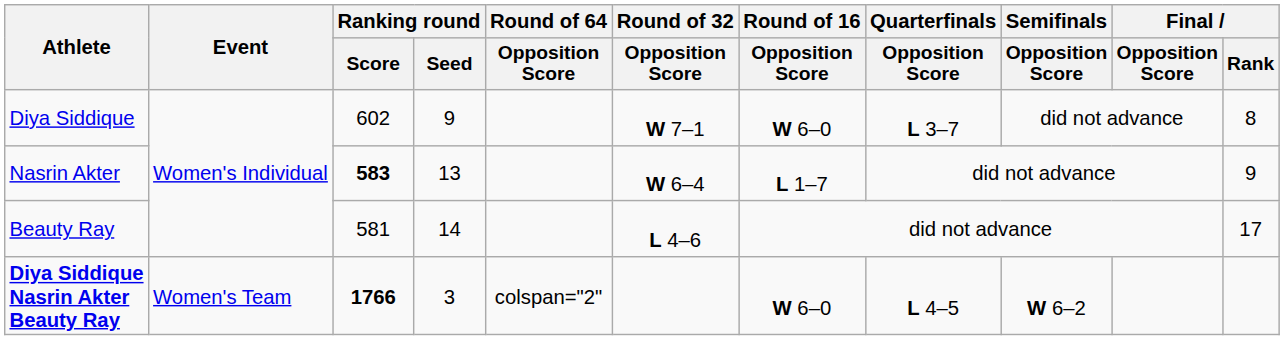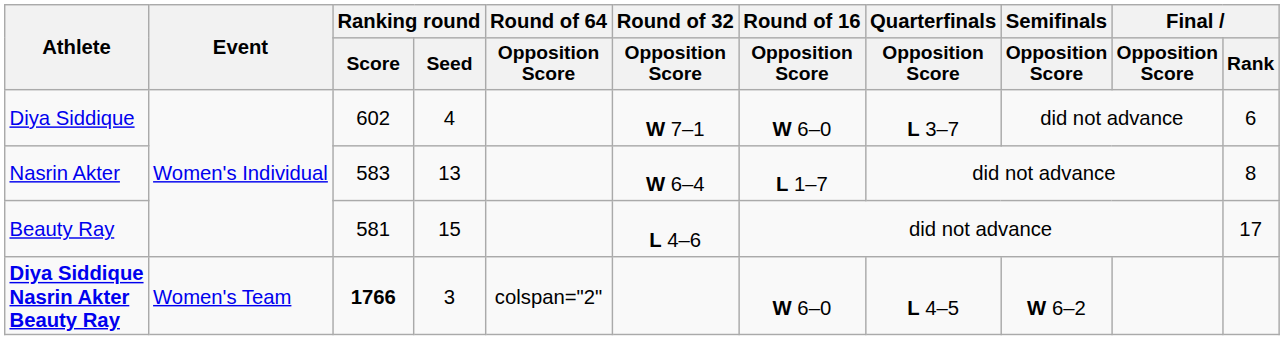(449, 118) 9 -> (449, 118) 4
(1251, 118) 8 -> (1251, 118) 6
(373, 173) bold -> (373, 173) normal
(1251, 173) 9 -> (1251, 173) 8
(449, 229) 14 -> (449, 229) 15
